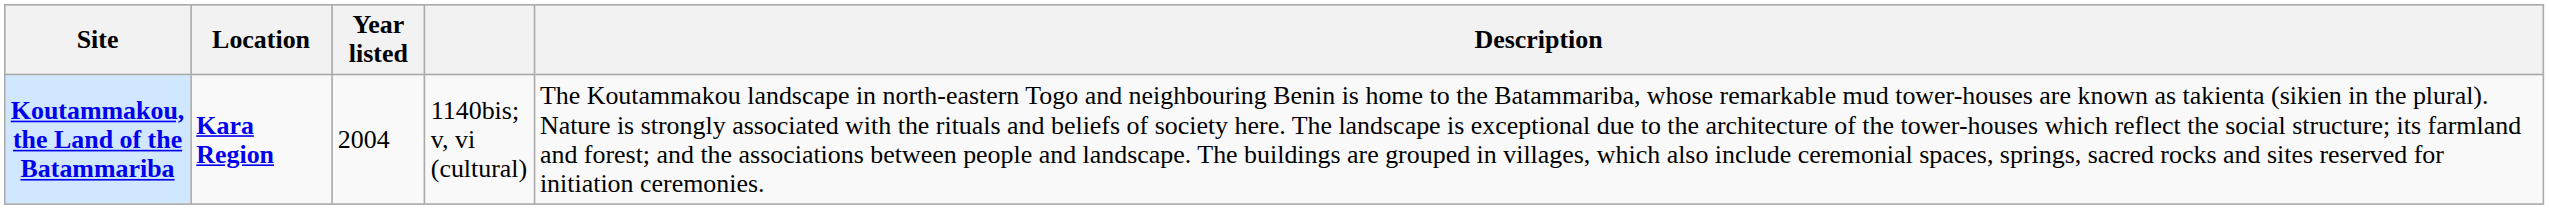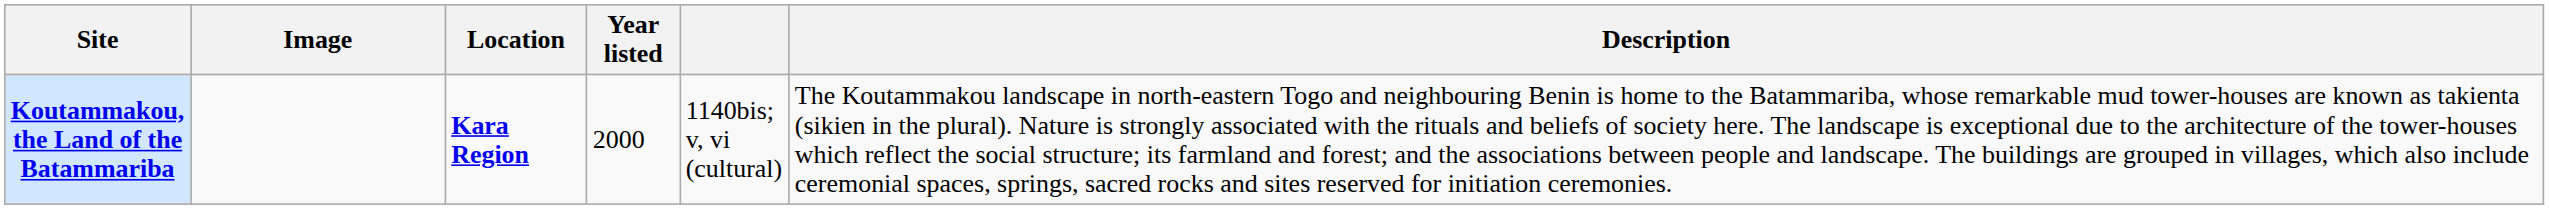+ column: (318, 39)
(364, 139) 2004 -> (619, 139) 2000
